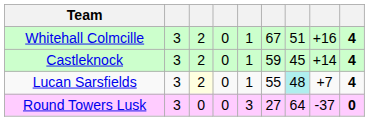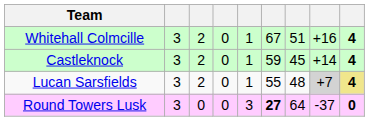(201, 82) lightyellow background -> (201, 82) no background
(297, 82) paleturquoise background -> (297, 82) no background
(325, 82) no background -> (325, 82) lightgrey background
(352, 82) no background -> (352, 82) khaki background
(273, 104) normal -> (273, 104) bold
